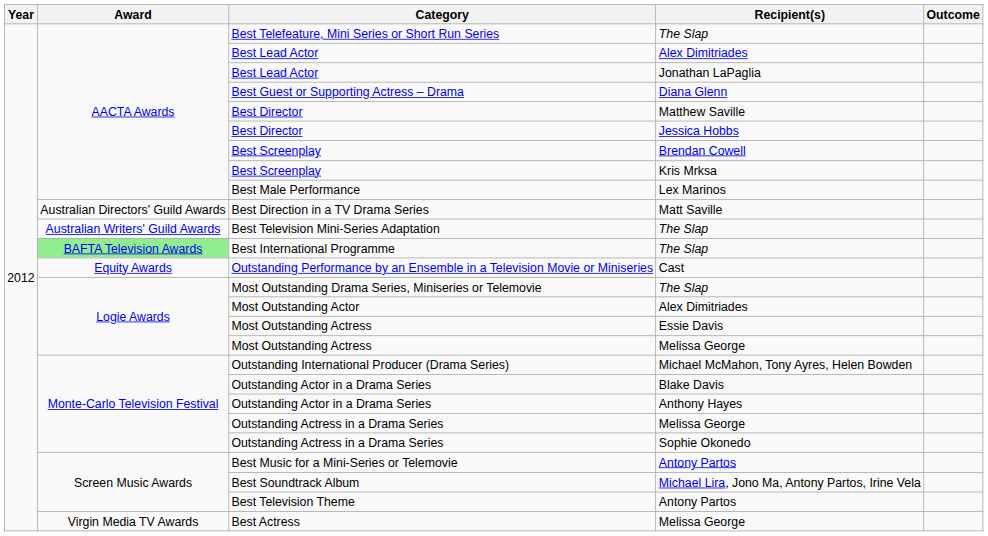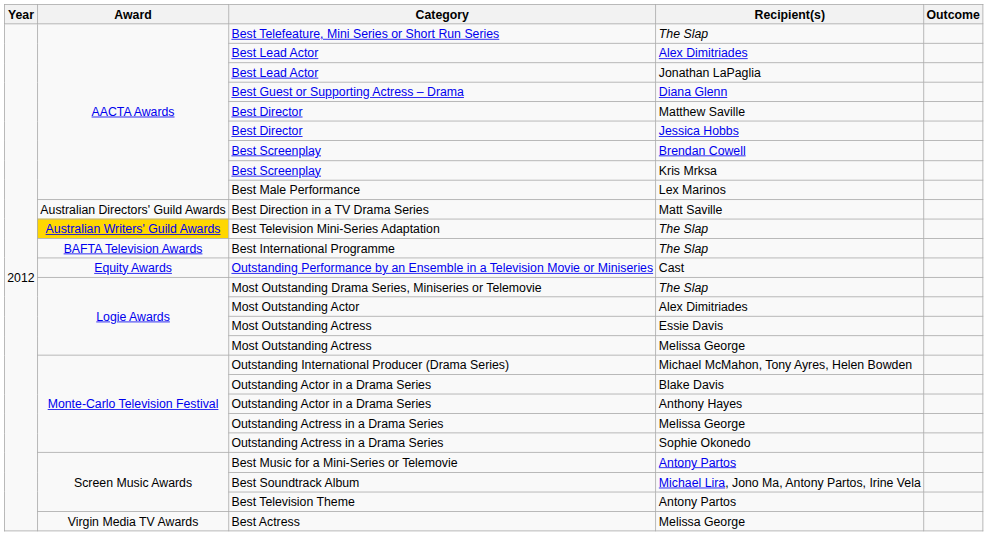(133, 229) no background -> (133, 229) gold background
(133, 248) lightgreen background -> (133, 248) no background
